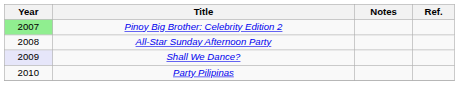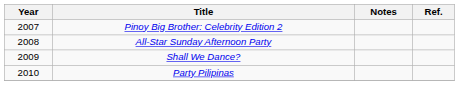(28, 27) lightgreen background -> (28, 27) no background
(28, 57) lavender background -> (28, 57) no background
